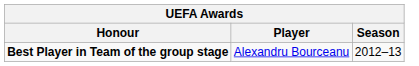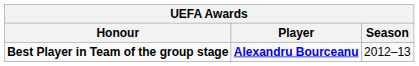(292, 52) normal -> (296, 52) bold
